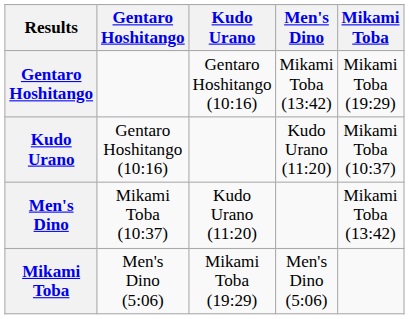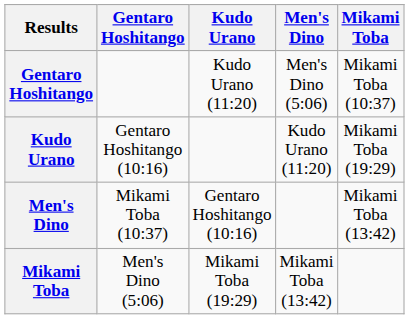(232, 83) Gentaro Hoshitango (10:16) -> (232, 83) Kudo Urano (11:20)
(307, 83) Mikami Toba (13:42) -> (307, 83) Men's Dino (5:06)
(371, 83) Mikami Toba (19:29) -> (371, 83) Mikami Toba (10:37)
(371, 149) Mikami Toba (10:37) -> (371, 149) Mikami Toba (19:29)
(232, 215) Kudo Urano (11:20) -> (232, 215) Gentaro Hoshitango (10:16)
(307, 280) Men's Dino (5:06) -> (307, 280) Mikami Toba (13:42)
